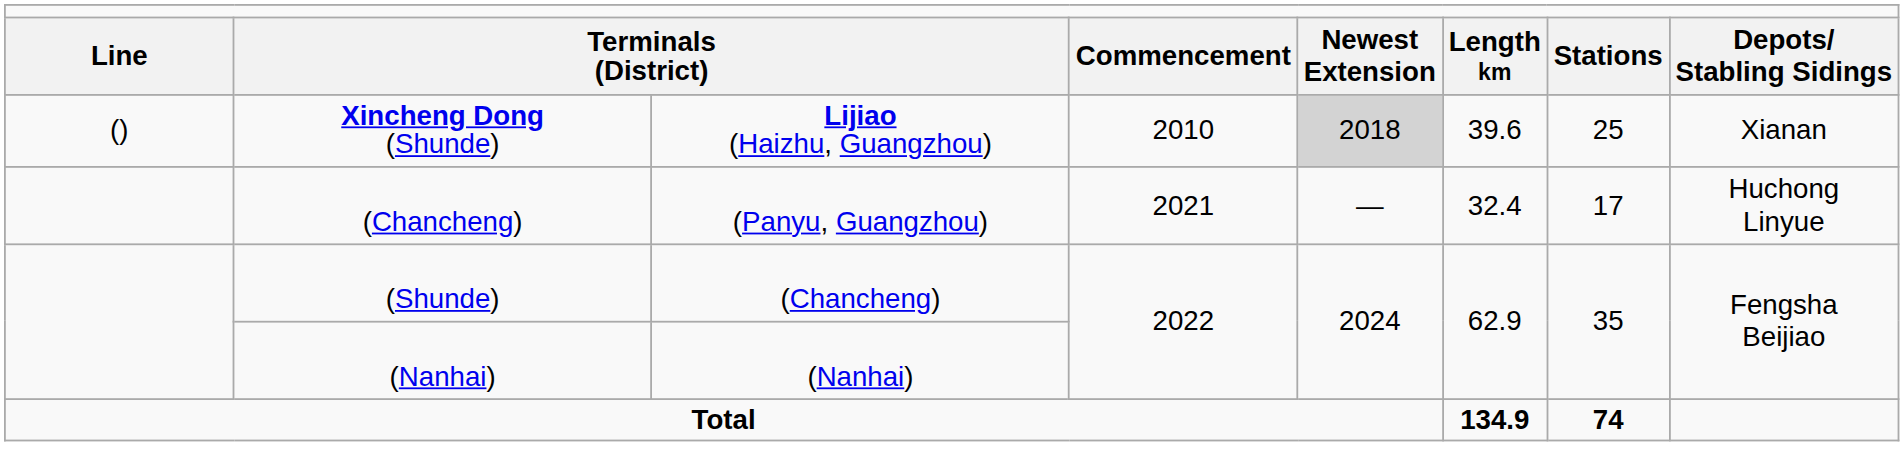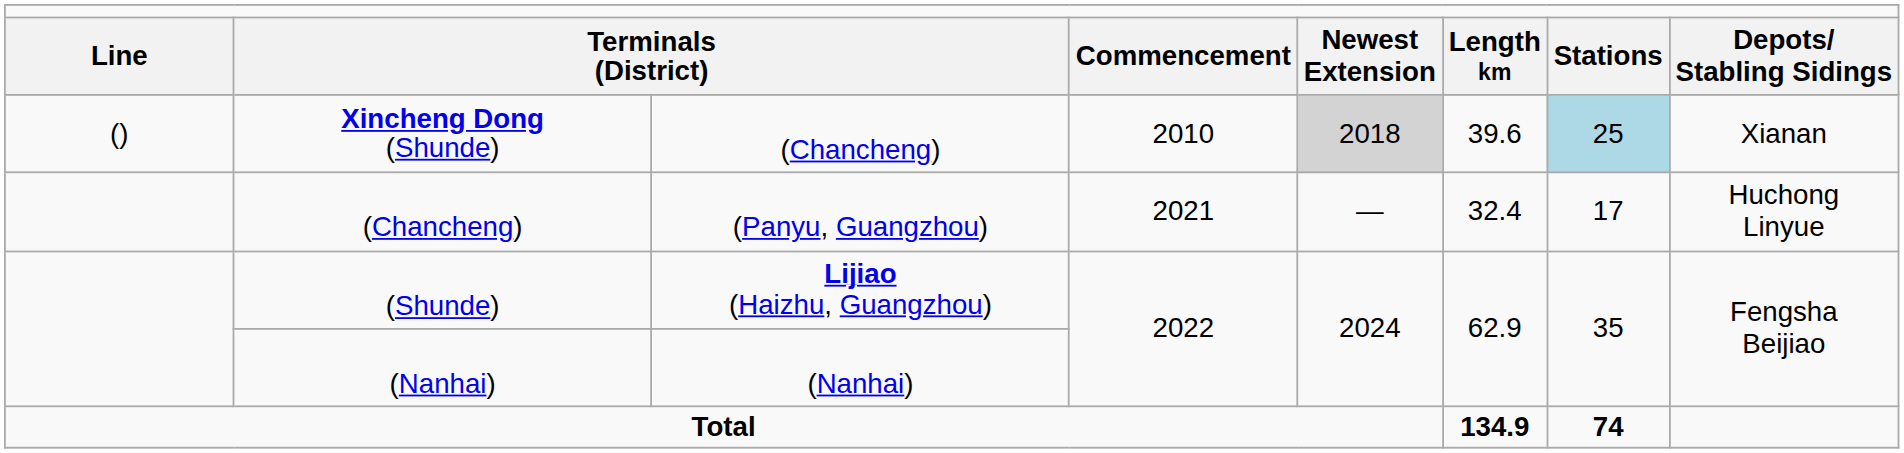(860, 130) Lijiao (Haizhu, Guangzhou) -> (860, 150) (Chancheng)
(1608, 130) no background -> (1608, 134) lightblue background
(860, 298) (Chancheng) -> (860, 289) Lijiao (Haizhu, Guangzhou)
